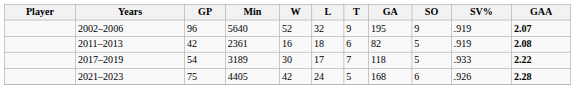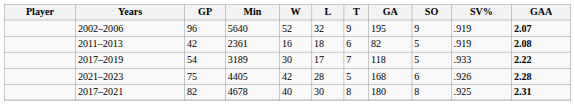(319, 76) 24 -> (319, 76) 28
+ row: (101, 92)
